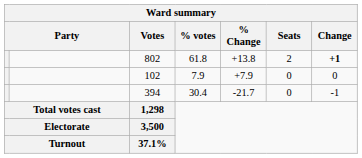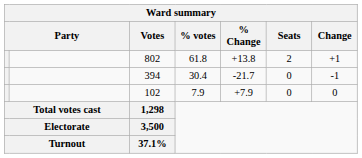(335, 59) bold -> (335, 59) normal
rows swapped: (152, 93) <-> (152, 76)
